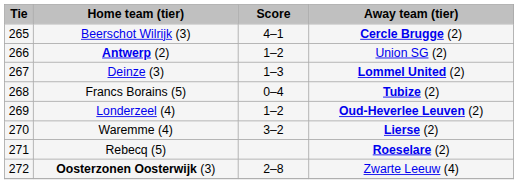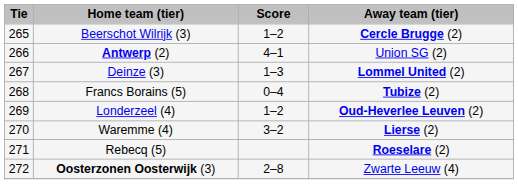(273, 34) 4–1 -> (273, 34) 1–2
(273, 53) 1–2 -> (273, 53) 4–1
